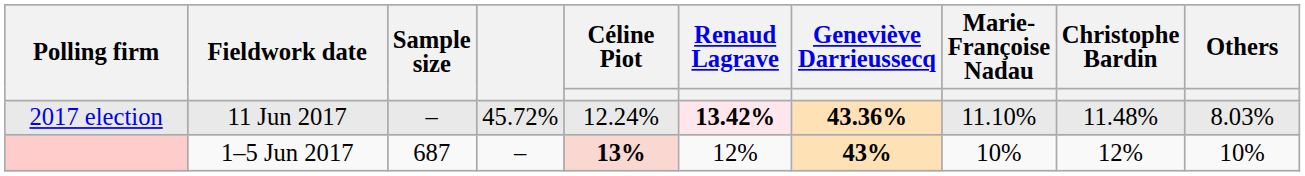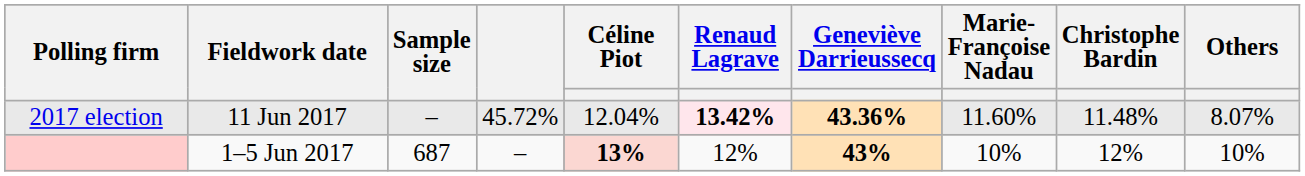(621, 118) 12.24% -> (621, 118) 12.04%
(999, 118) 11.10% -> (999, 118) 11.60%
(1242, 118) 8.03% -> (1242, 118) 8.07%
